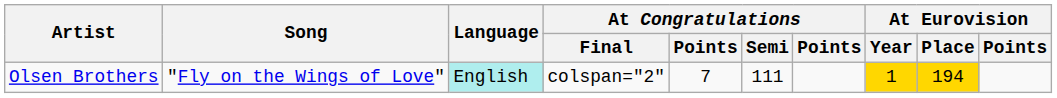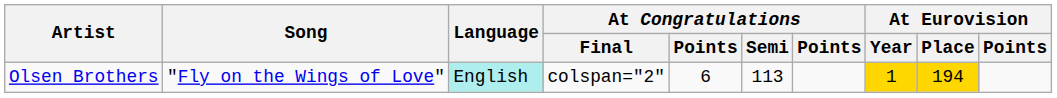(706, 77) 7 -> (706, 77) 6
(767, 77) 111 -> (767, 77) 113
